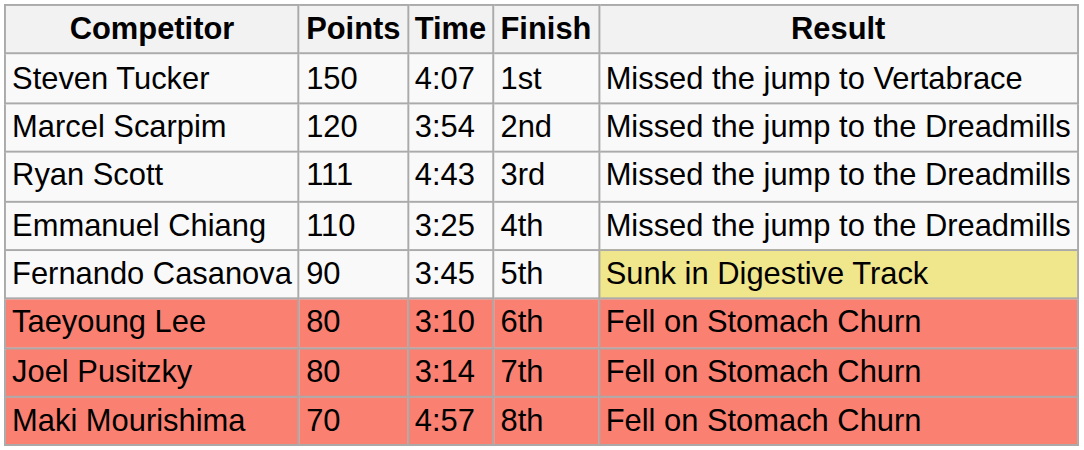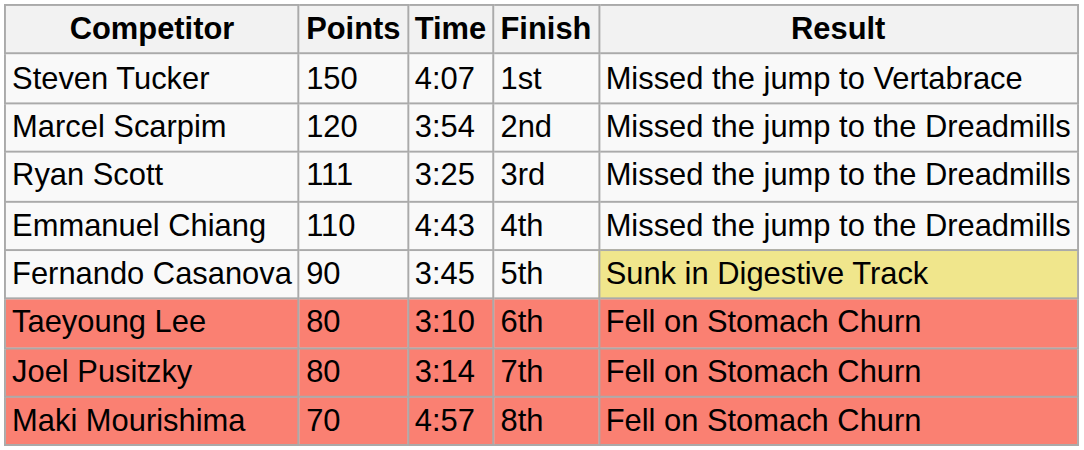(445, 175) 4:43 -> (445, 175) 3:25
(445, 224) 3:25 -> (445, 224) 4:43
